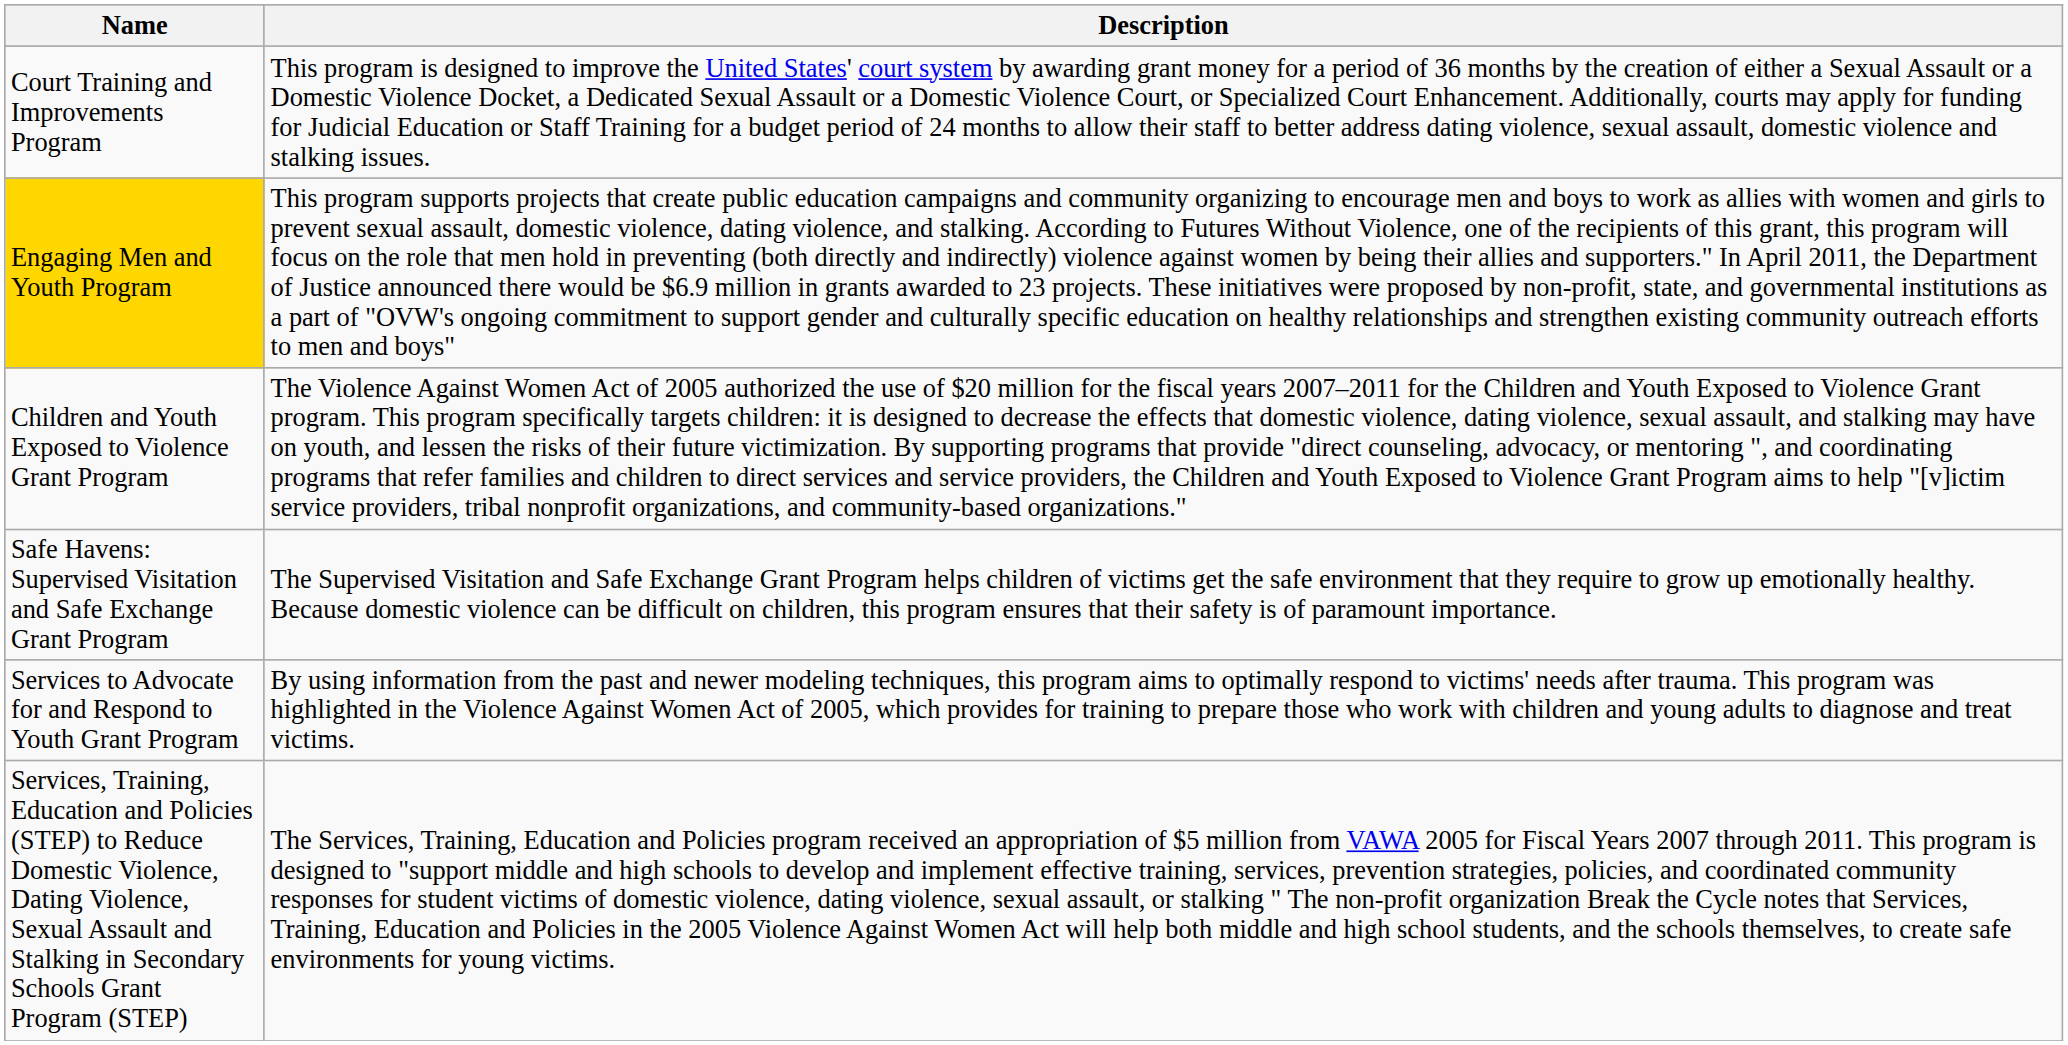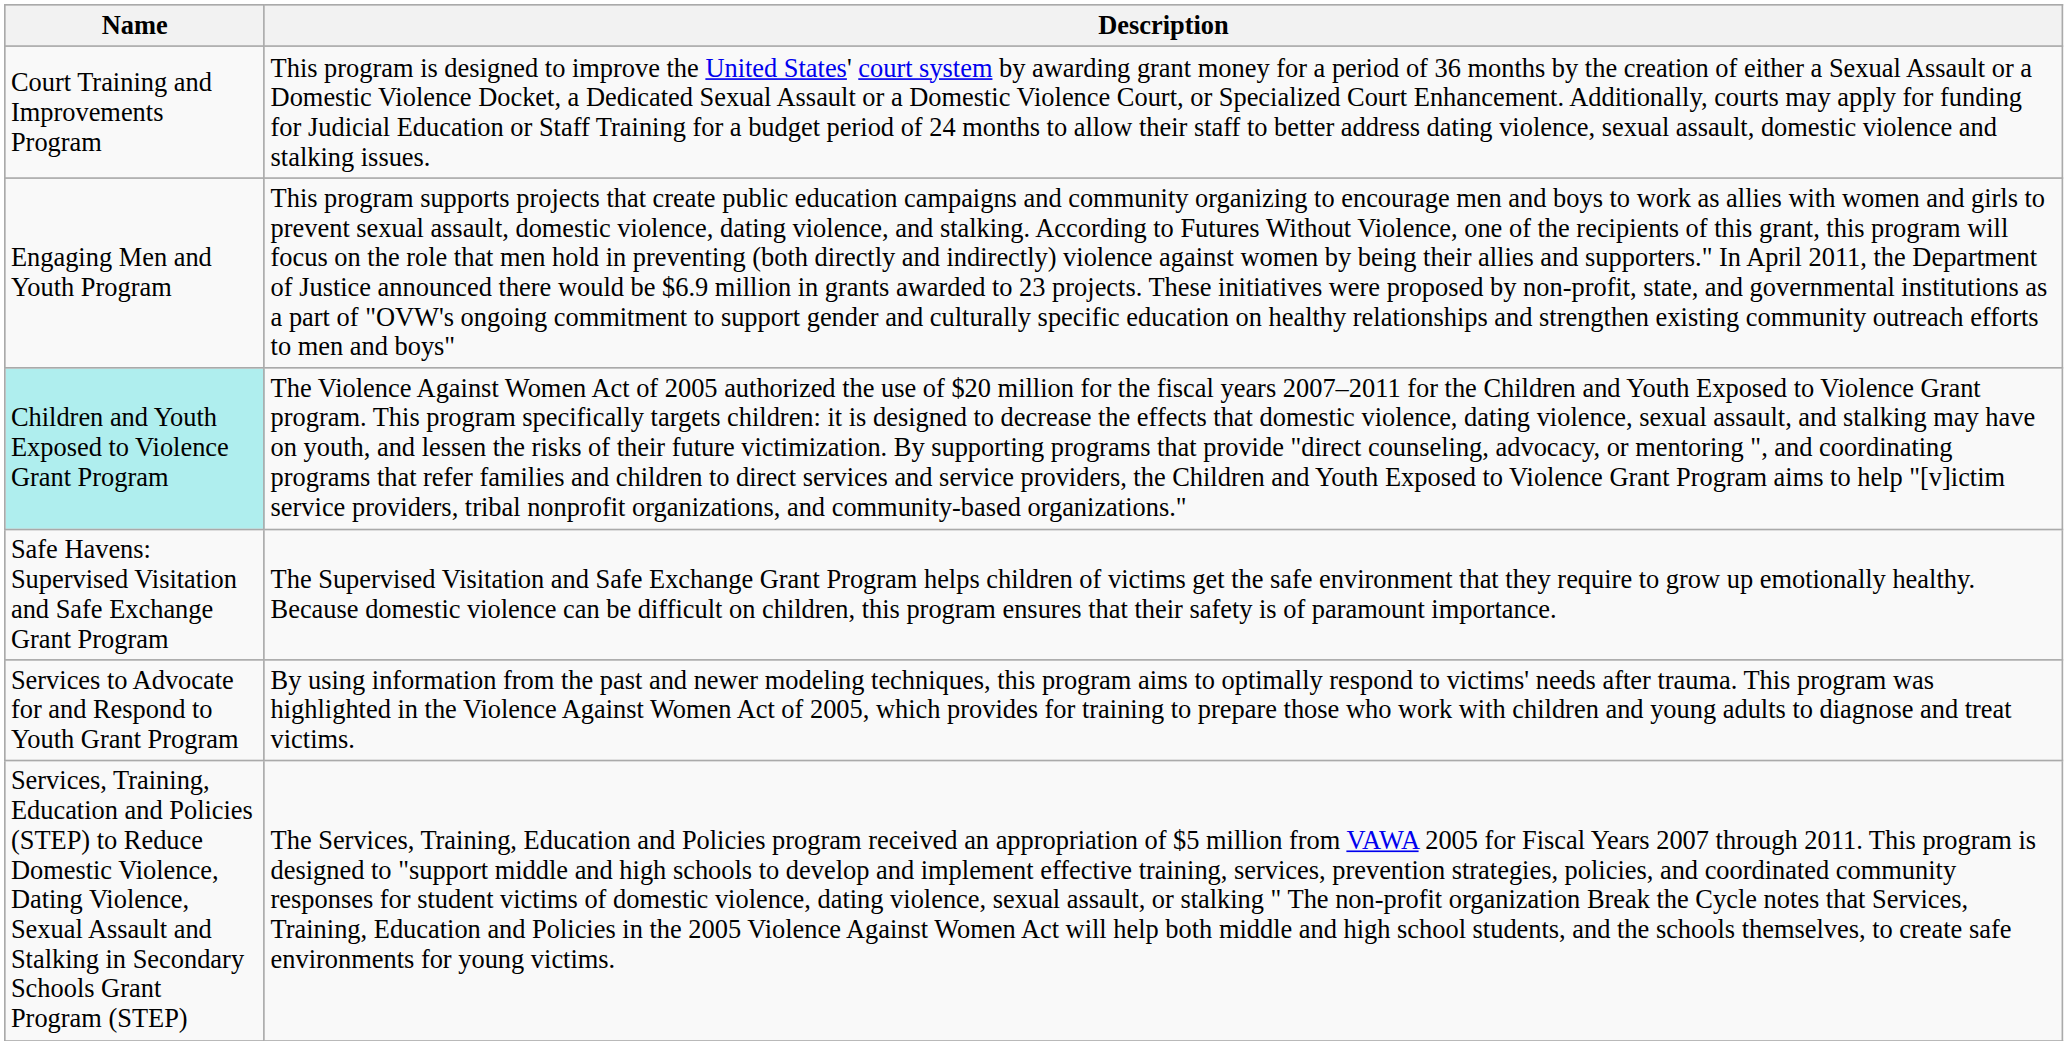(111, 272) gold background -> (111, 272) no background
(120, 448) no background -> (120, 448) paleturquoise background
